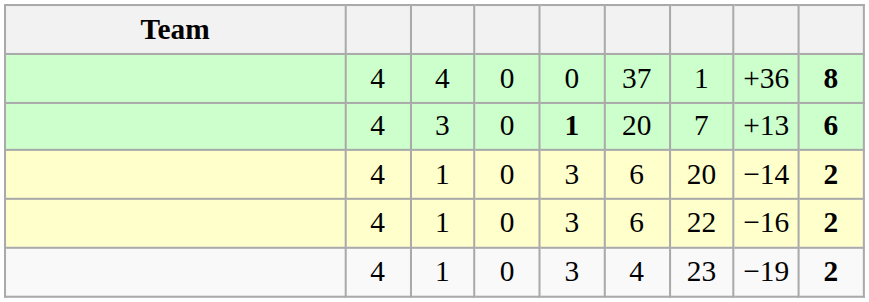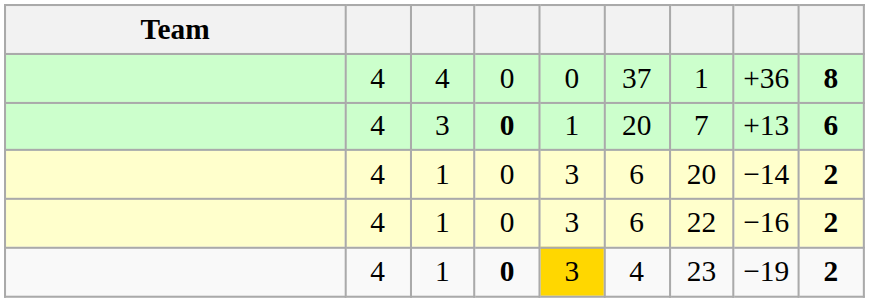(507, 126) normal -> (507, 126) bold
(572, 126) bold -> (572, 126) normal
(507, 271) normal -> (507, 271) bold
(572, 271) no background -> (572, 271) gold background
